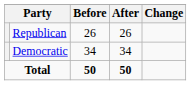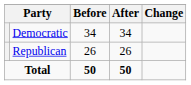rows swapped: (40, 51) <-> (40, 32)
